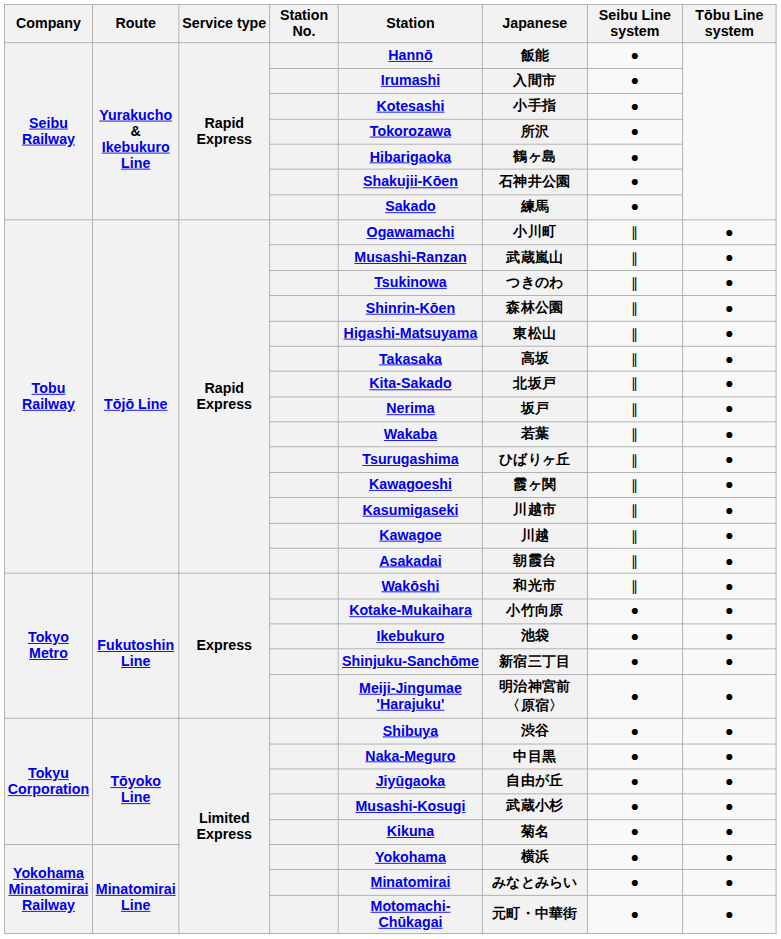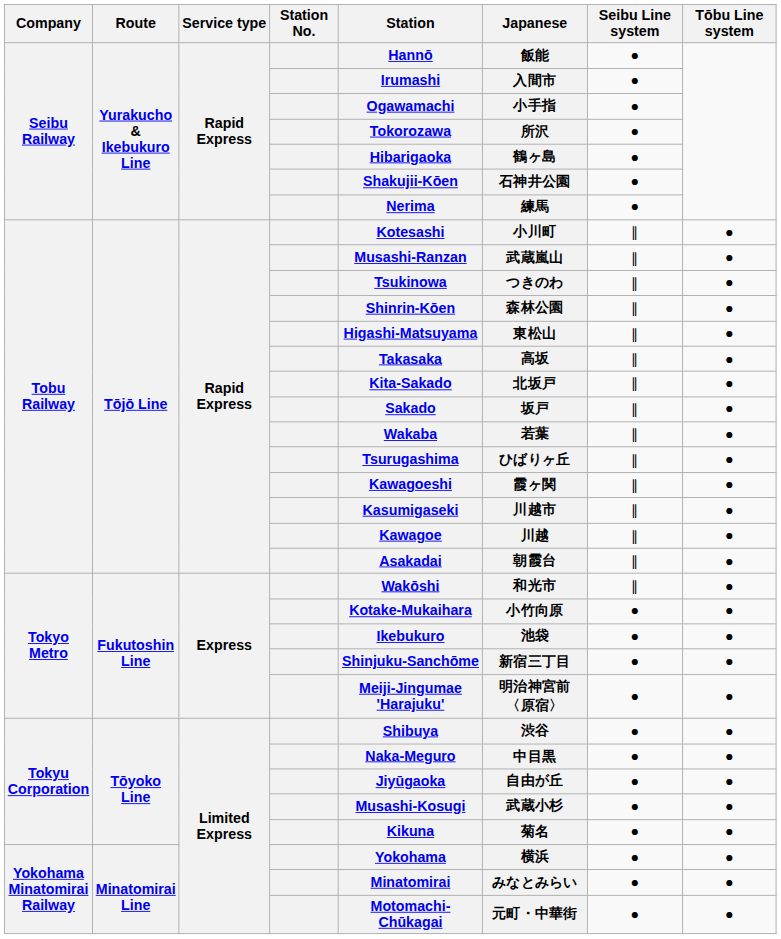(410, 106) Kotesashi -> (410, 106) Ogawamachi
(410, 207) Sakado -> (410, 207) Nerima
(410, 232) Ogawamachi -> (410, 232) Kotesashi
(410, 409) Nerima -> (410, 409) Sakado
